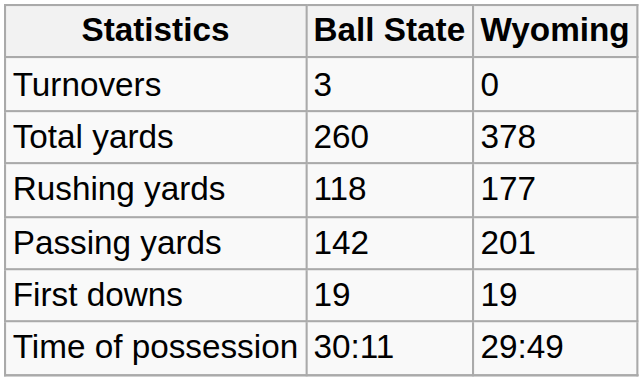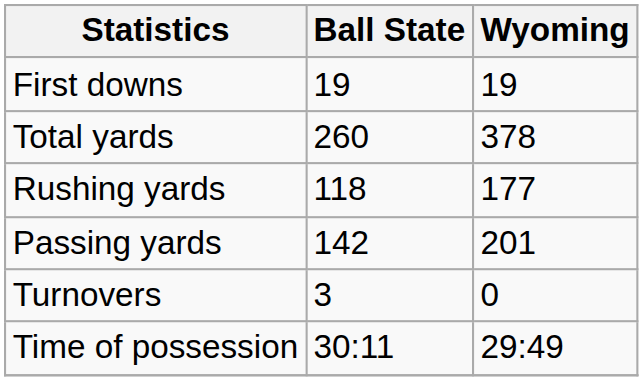rows swapped: (98, 294) <-> (87, 83)
